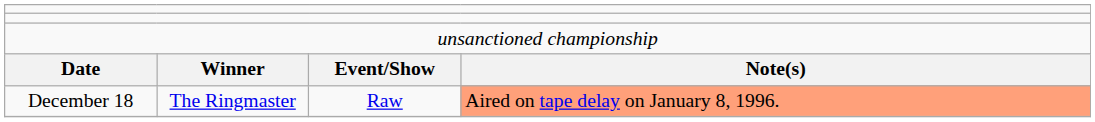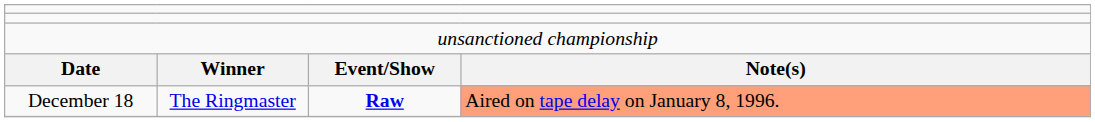(385, 100) normal -> (385, 100) bold
